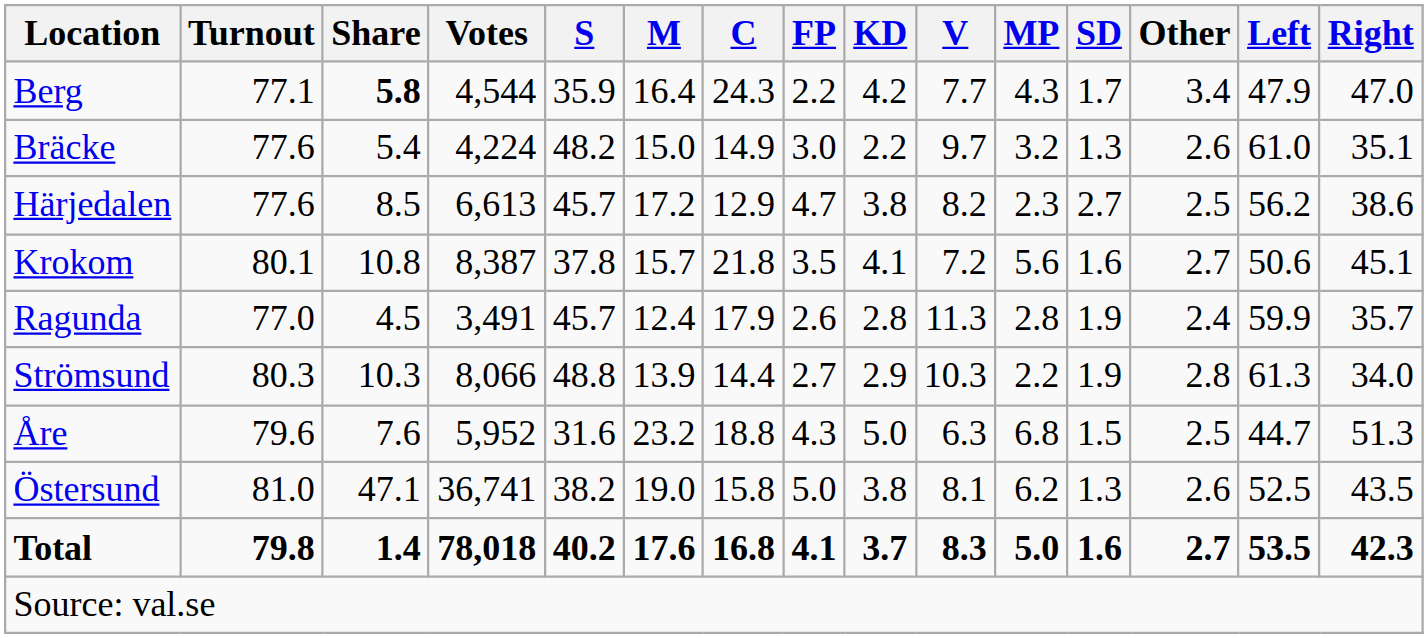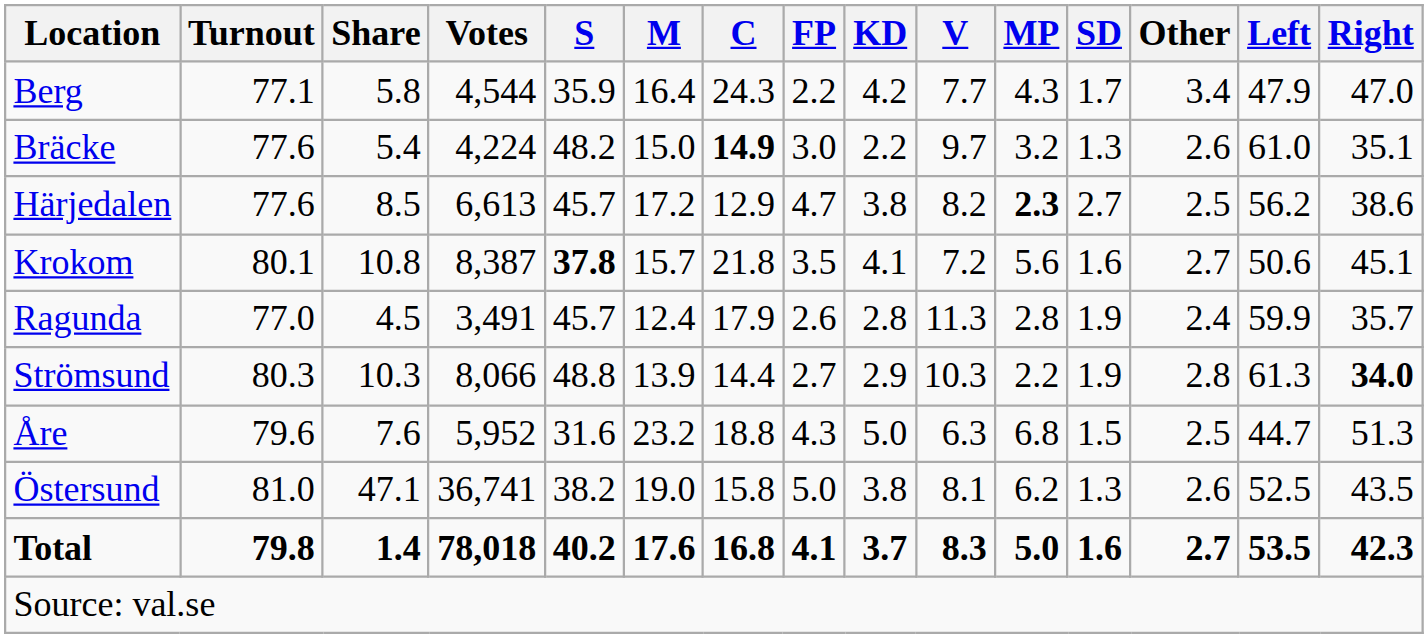(398, 90) bold -> (398, 90) normal
(744, 147) normal -> (744, 147) bold
(1037, 204) normal -> (1037, 204) bold
(584, 261) normal -> (584, 261) bold
(1382, 375) normal -> (1382, 375) bold
